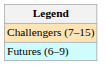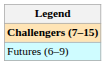(51, 33) normal -> (53, 33) bold
